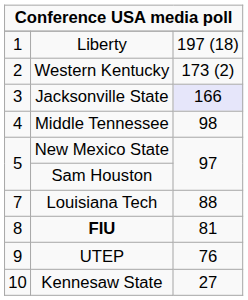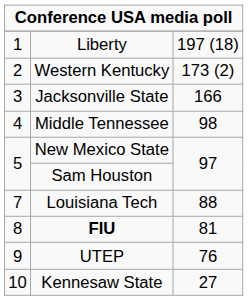(208, 97) lavender background -> (208, 97) no background
